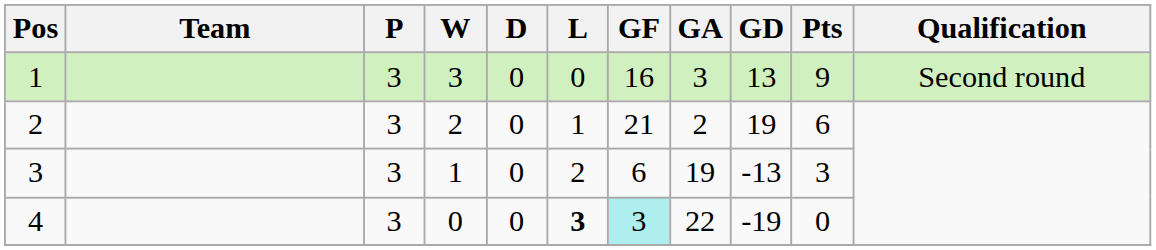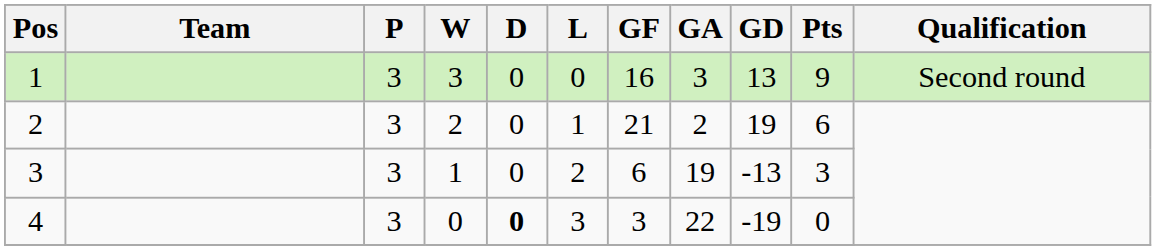(517, 220) normal -> (517, 220) bold
(578, 220) bold -> (578, 220) normal
(639, 220) paleturquoise background -> (639, 220) no background
